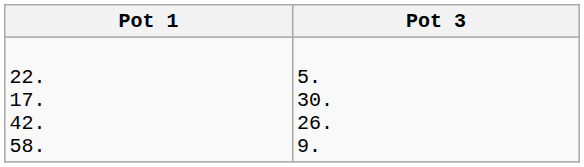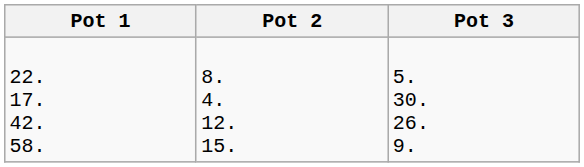+ column: (292, 21)
